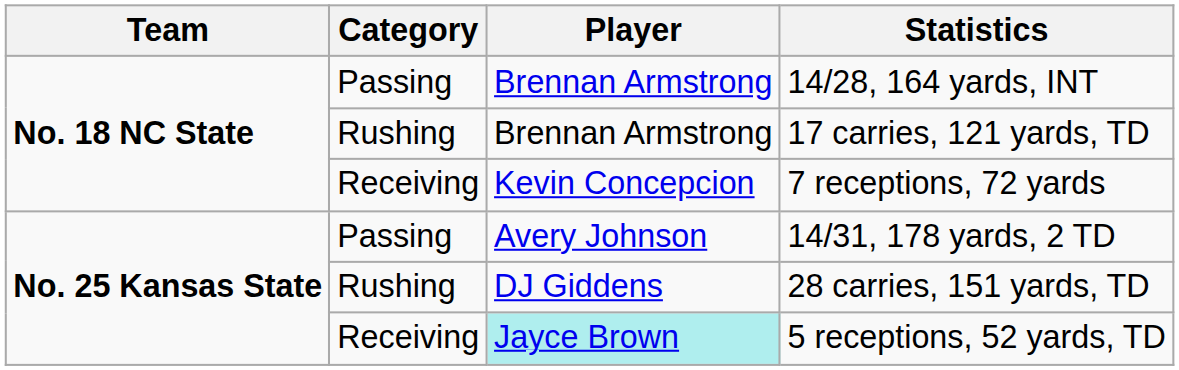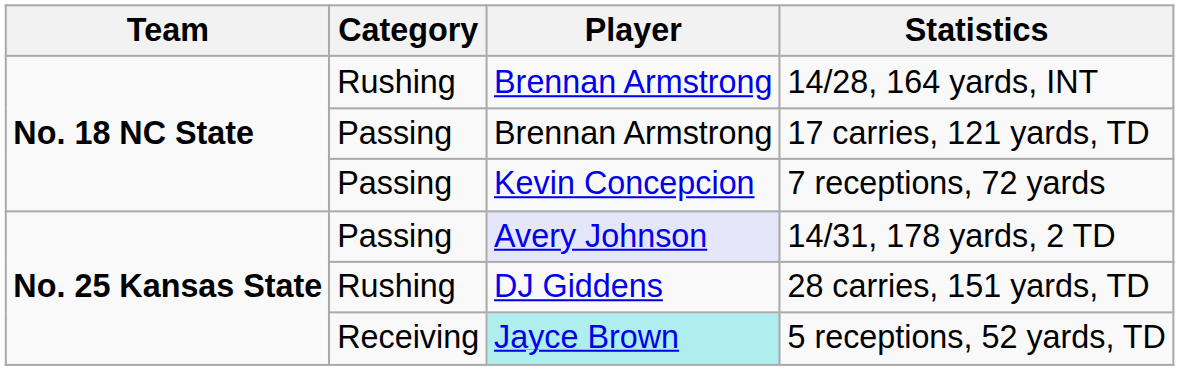(395, 81) Passing -> (397, 81) Rushing
(397, 132) Rushing -> (395, 132) Passing
(408, 184) Receiving -> (395, 184) Passing
(601, 235) no background -> (601, 235) lavender background
